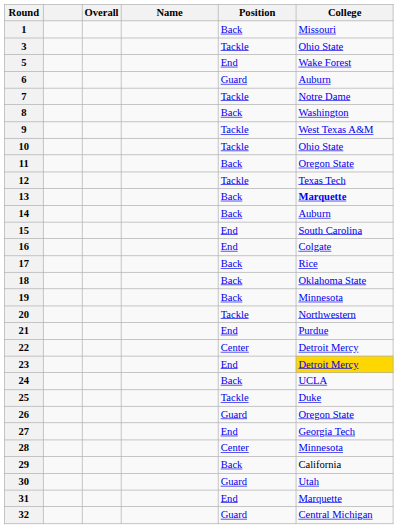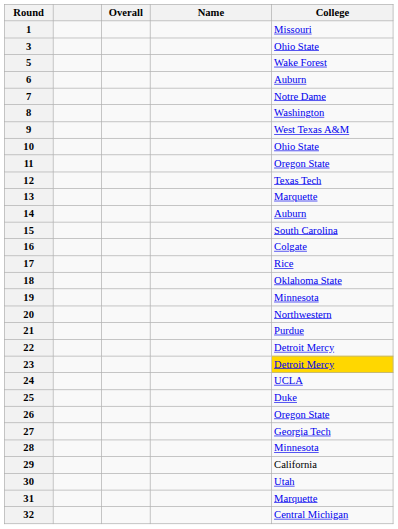- column: (257, 12)
(322, 197) bold -> (296, 197) normal
